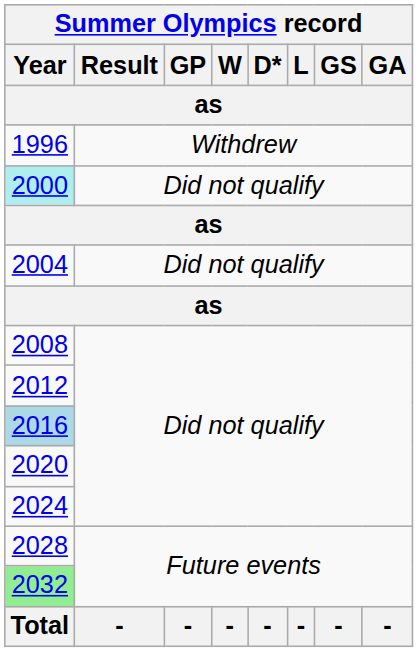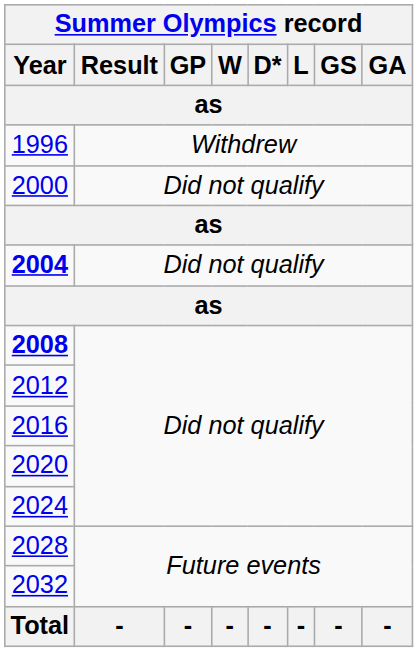(40, 184) paleturquoise background -> (40, 184) no background
(40, 265) normal -> (40, 265) bold
(40, 345) normal -> (40, 345) bold
(40, 425) lightblue background -> (40, 425) no background
(40, 585) lightgreen background -> (40, 585) no background
